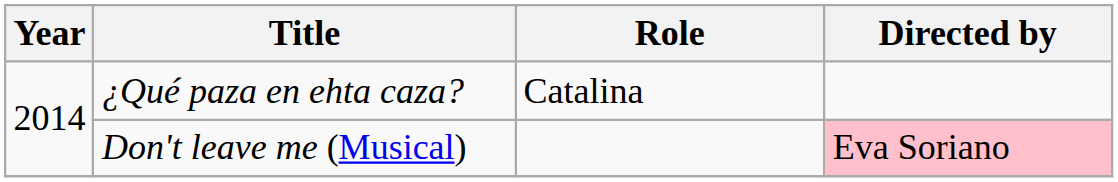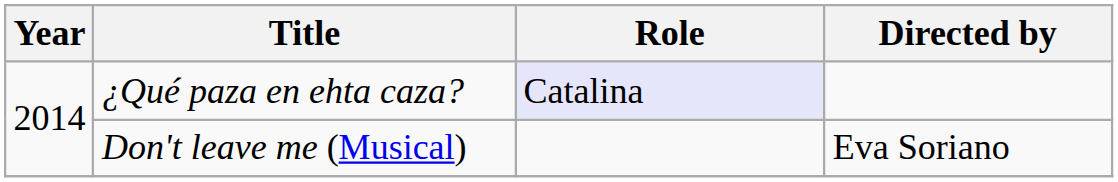(584, 90) no background -> (584, 90) lavender background
(921, 147) pink background -> (921, 147) no background
